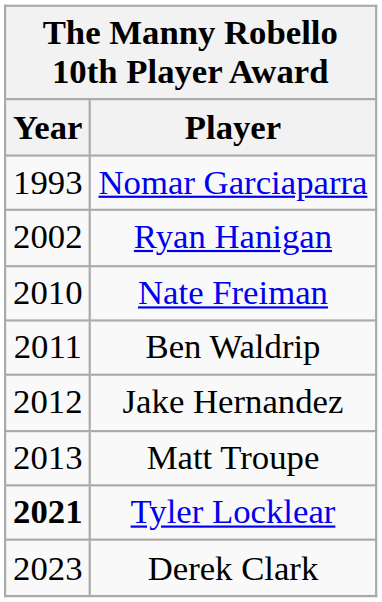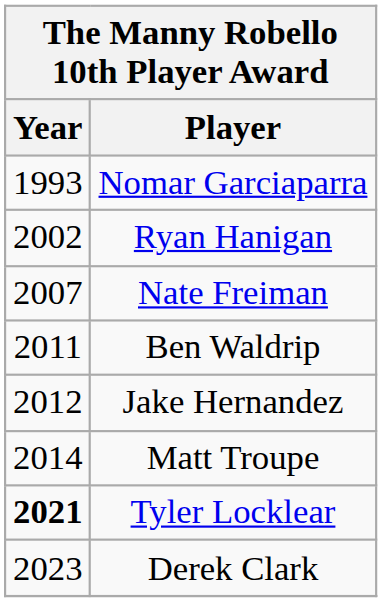(48, 292) 2010 -> (48, 292) 2007
(48, 457) 2013 -> (48, 457) 2014
